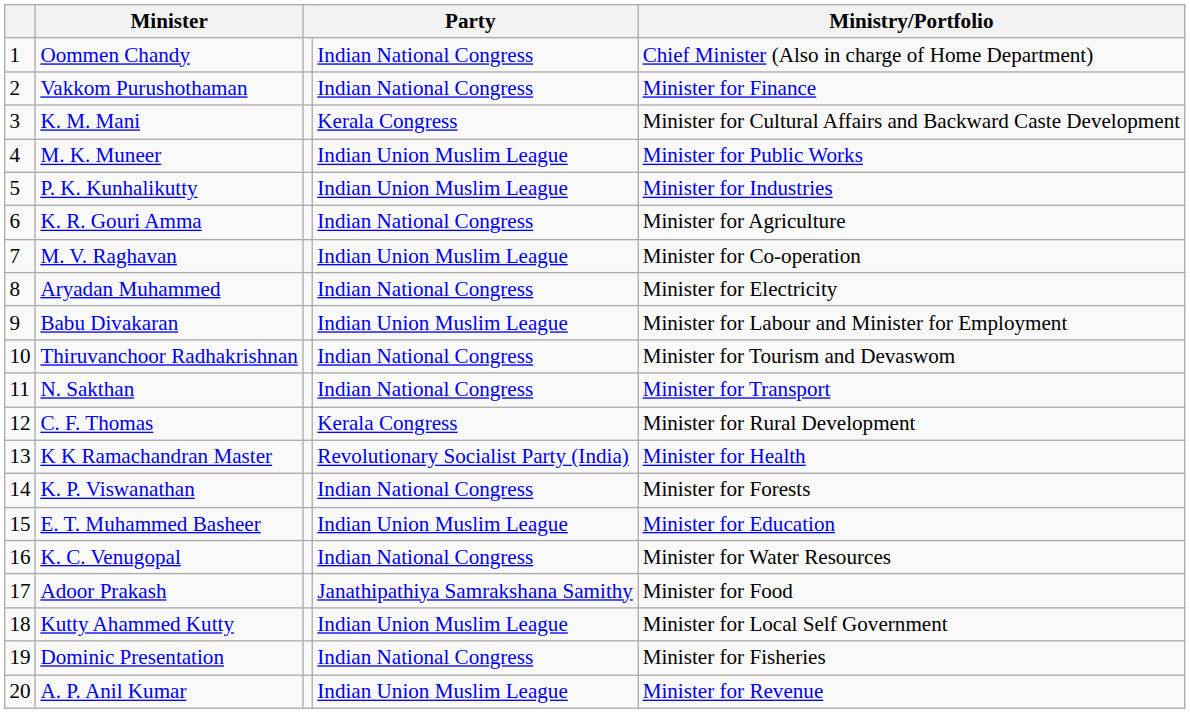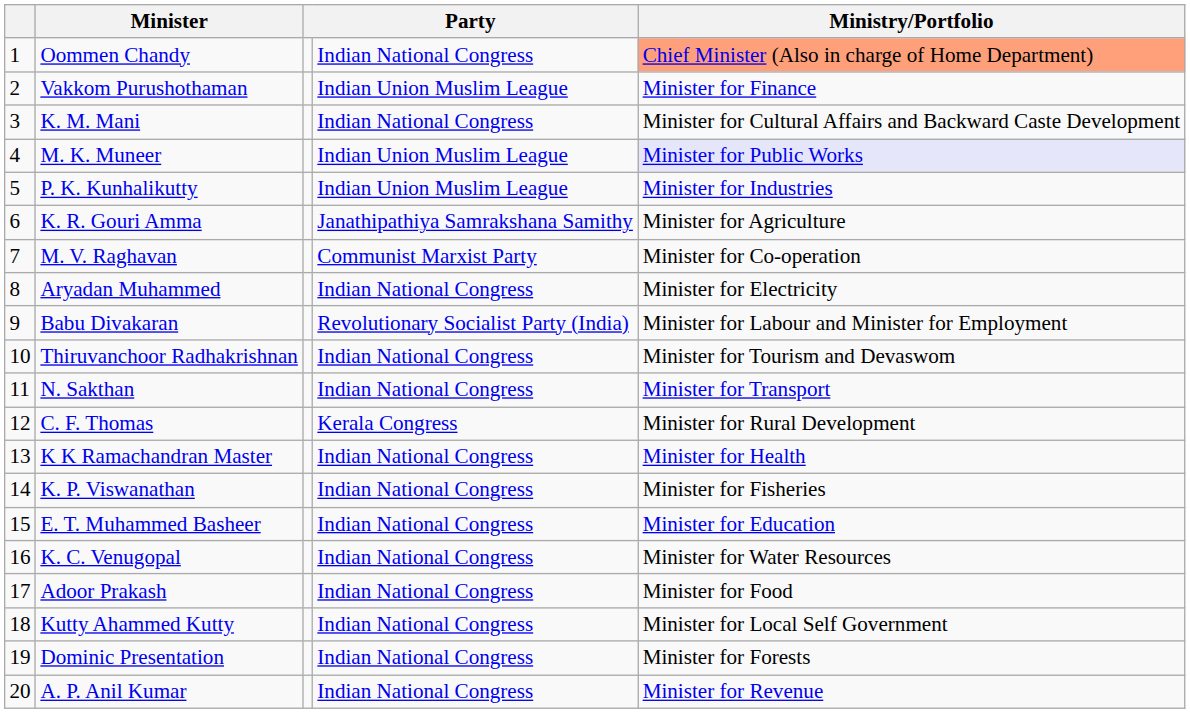(868, 54) no background -> (868, 54) lightsalmon background
(425, 88) Indian National Congress -> (443, 88) Indian Union Muslim League
(387, 121) Kerala Congress -> (425, 121) Indian National Congress
(753, 155) no background -> (753, 155) lavender background
(425, 222) Indian National Congress -> (475, 222) Janathipathiya Samrakshana Samithy
(443, 255) Indian Union Muslim League -> (427, 255) Communist Marxist Party
(443, 322) Indian Union Muslim League -> (473, 322) Revolutionary Socialist Party (India)
(473, 456) Revolutionary Socialist Party (India) -> (425, 456) Indian National Congress
(727, 490) Minister for Forests -> (734, 490) Minister for Fisheries
(443, 523) Indian Union Muslim League -> (425, 523) Indian National Congress
(475, 590) Janathipathiya Samrakshana Samithy -> (425, 590) Indian National Congress
(443, 624) Indian Union Muslim League -> (425, 624) Indian National Congress
(734, 657) Minister for Fisheries -> (727, 657) Minister for Forests
(443, 691) Indian Union Muslim League -> (425, 691) Indian National Congress
